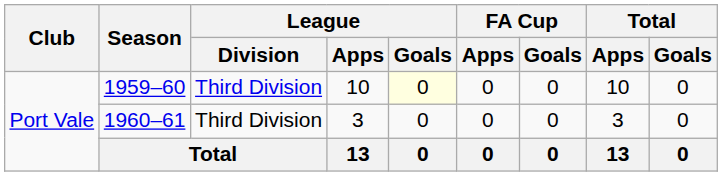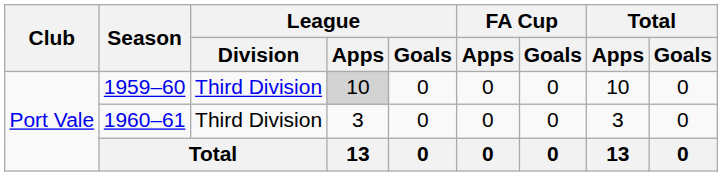(358, 87) no background -> (358, 87) lightgrey background
(423, 87) lightyellow background -> (423, 87) no background
